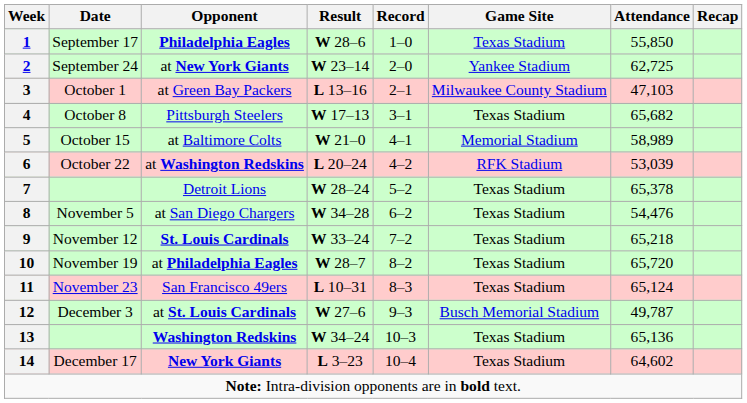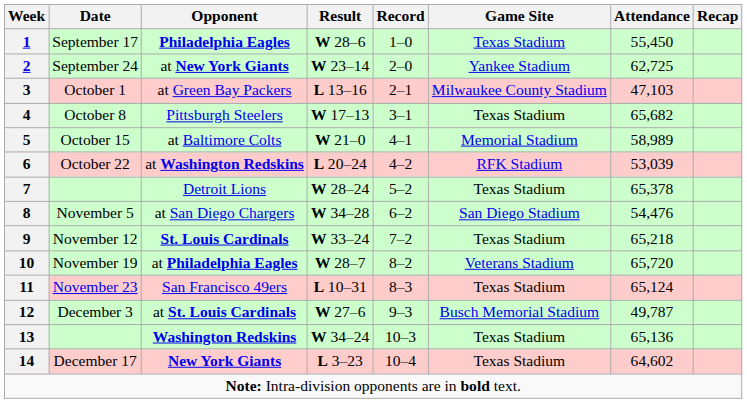(652, 41) 55,850 -> (652, 41) 55,450
(519, 213) Texas Stadium -> (519, 213) San Diego Stadium
(519, 262) Texas Stadium -> (519, 262) Veterans Stadium
